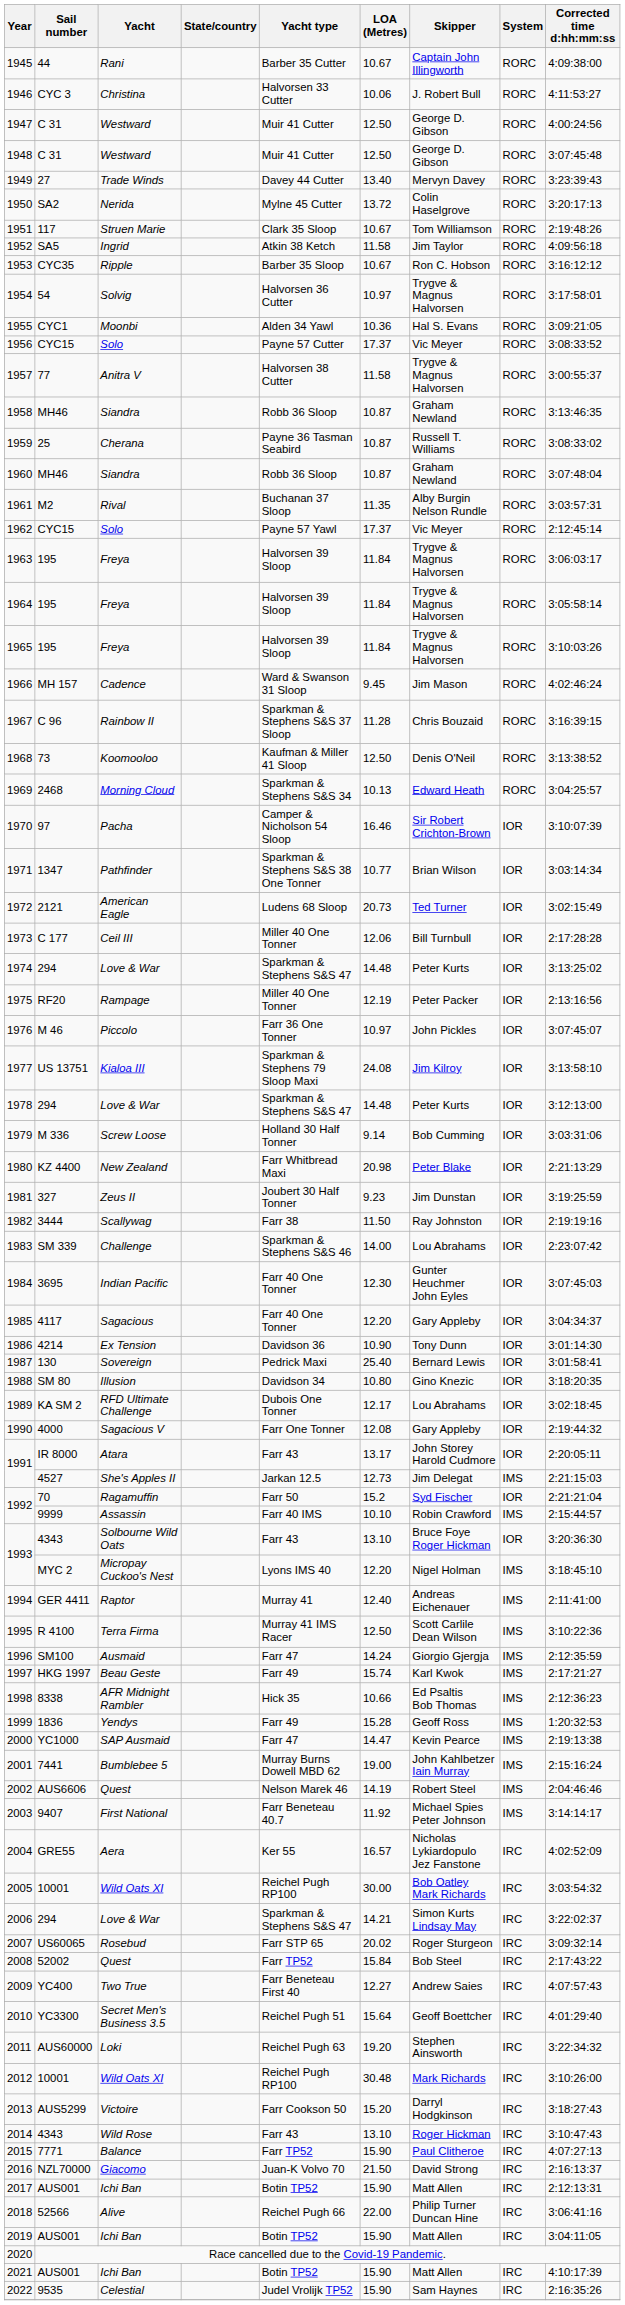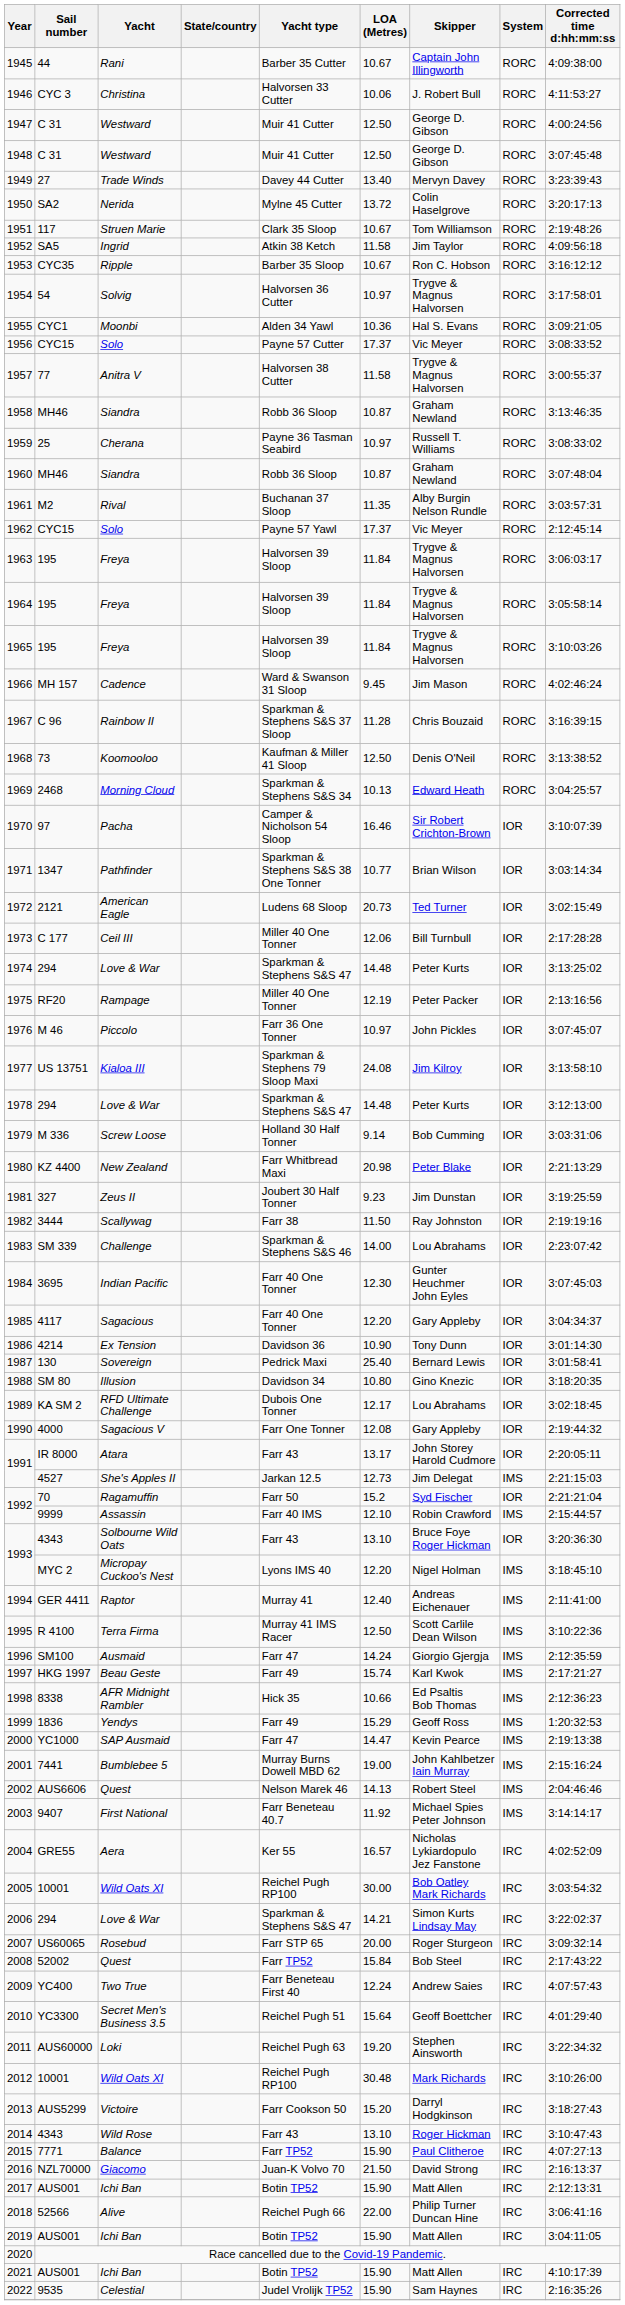(377, 443) 10.87 -> (377, 443) 10.97
(377, 1514) 10.10 -> (377, 1514) 12.10
(377, 1723) 15.28 -> (377, 1723) 15.29
(377, 1789) 14.19 -> (377, 1789) 14.13
(377, 1943) 20.02 -> (377, 1943) 20.00
(377, 1986) 12.27 -> (377, 1986) 12.24
